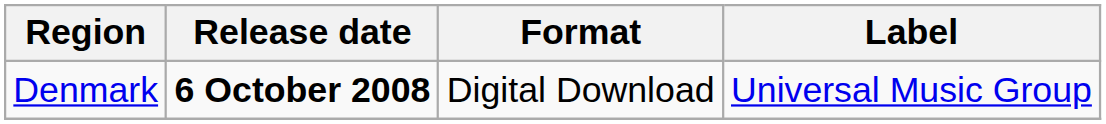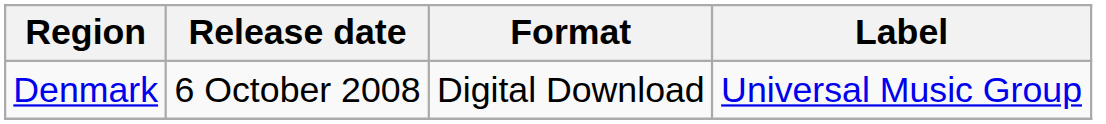(302, 89) bold -> (298, 89) normal
